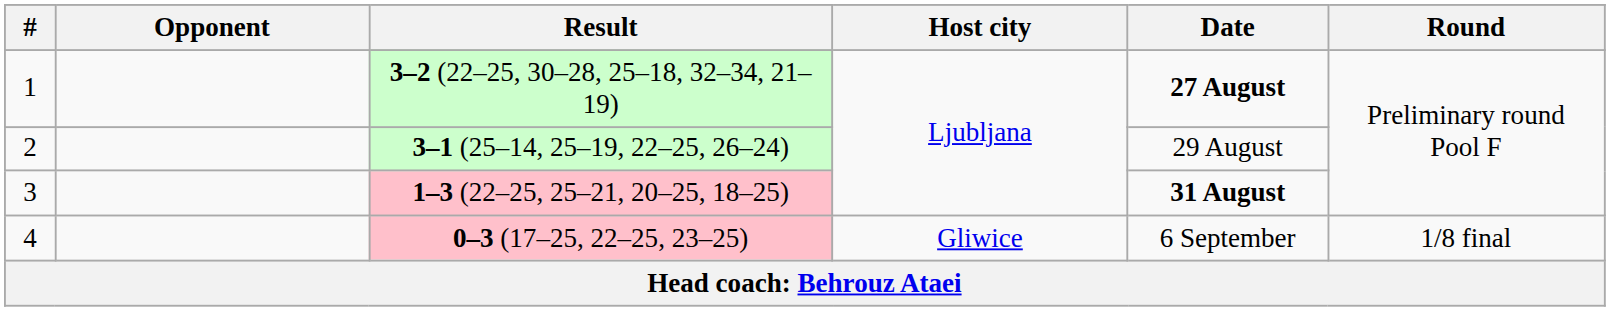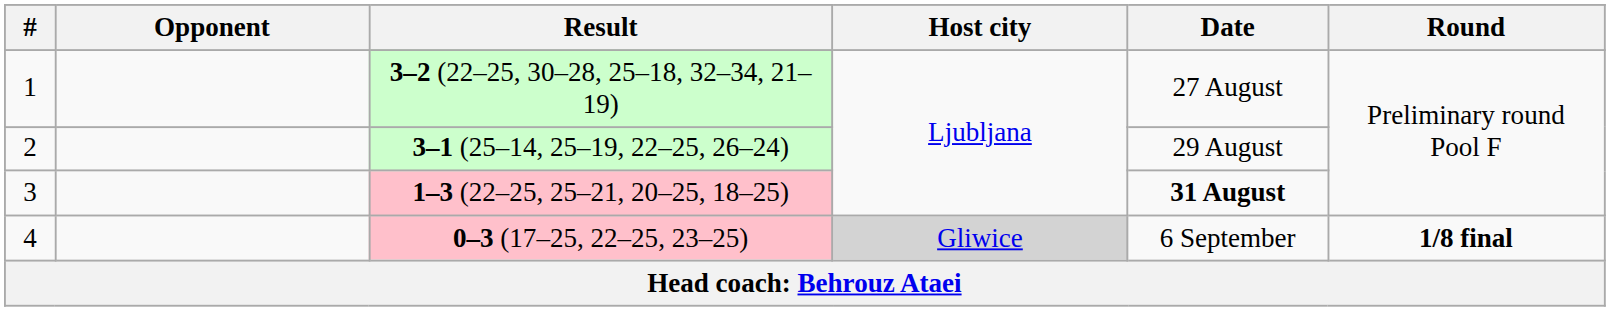(1228, 87) bold -> (1228, 87) normal
(980, 237) no background -> (980, 237) lightgrey background
(1466, 237) normal -> (1466, 237) bold
